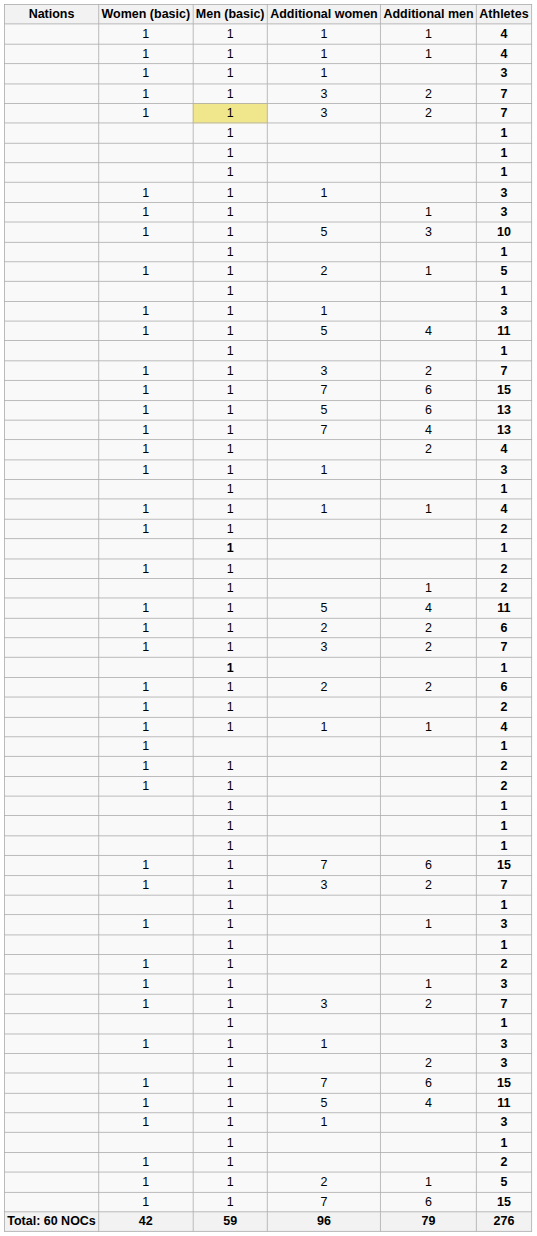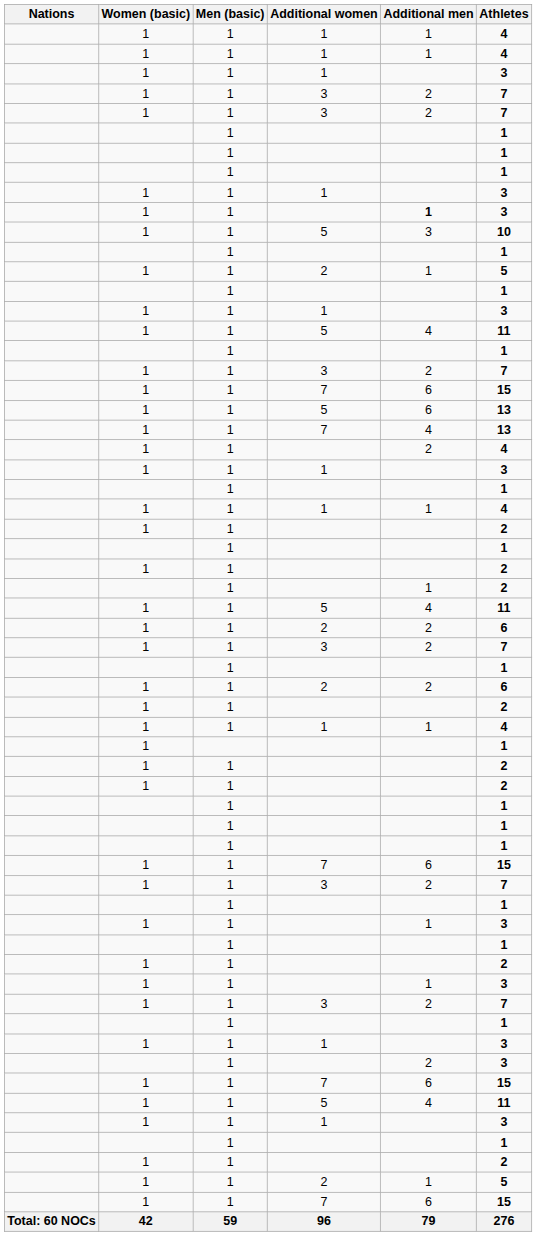(230, 113) khaki background -> (230, 113) no background
(429, 212) normal -> (429, 212) bold
(230, 548) bold -> (230, 548) normal
(230, 667) bold -> (230, 667) normal
